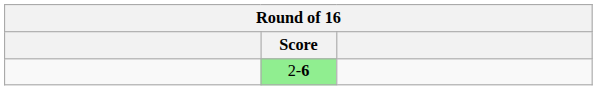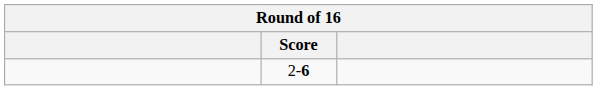(298, 71) lightgreen background -> (298, 71) no background
